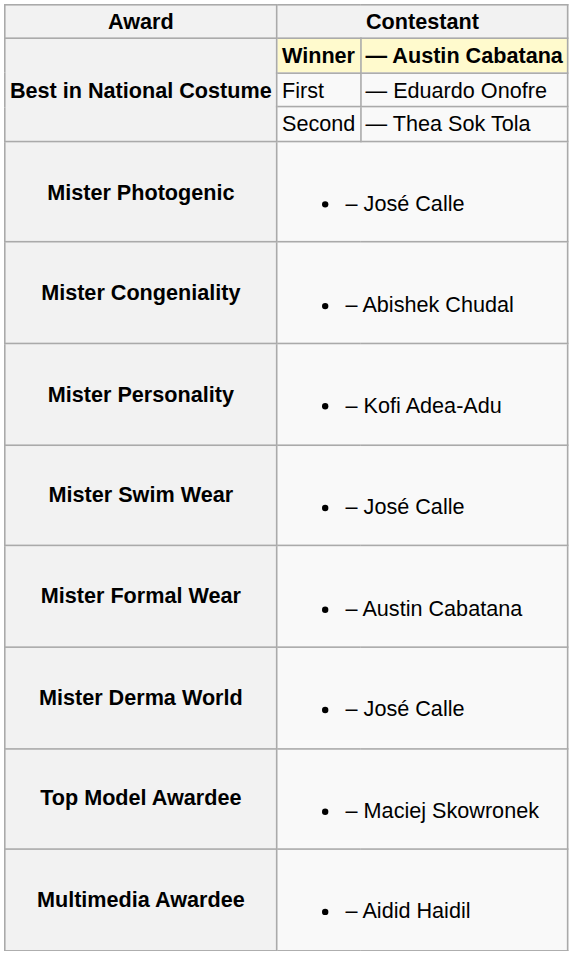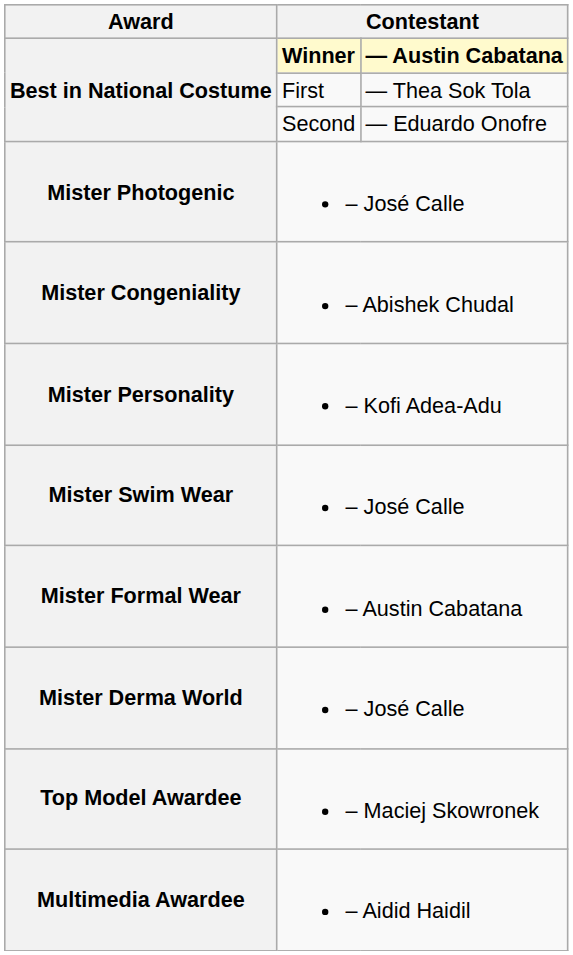(456, 90) — Eduardo Onofre -> (448, 90) — Thea Sok Tola
(448, 124) — Thea Sok Tola -> (456, 124) — Eduardo Onofre
